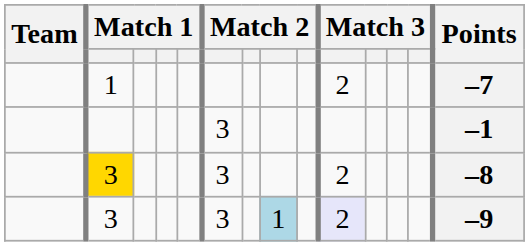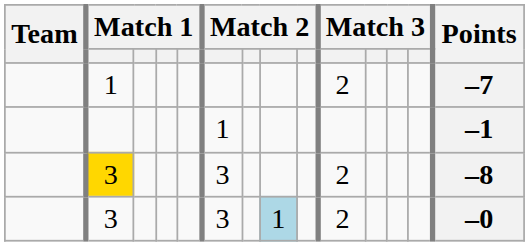(223, 129) 3 -> (223, 129) 1
(342, 218) lavender background -> (342, 218) no background
(479, 218) –9 -> (479, 218) –0
